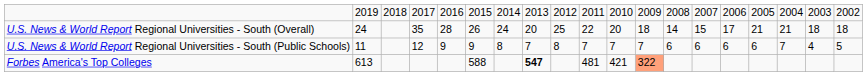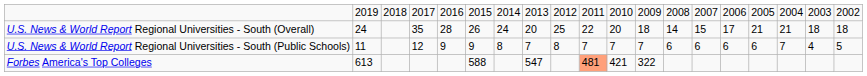(534, 63) bold -> (534, 63) normal
(591, 63) no background -> (591, 63) lightsalmon background
(647, 63) lightsalmon background -> (647, 63) no background
